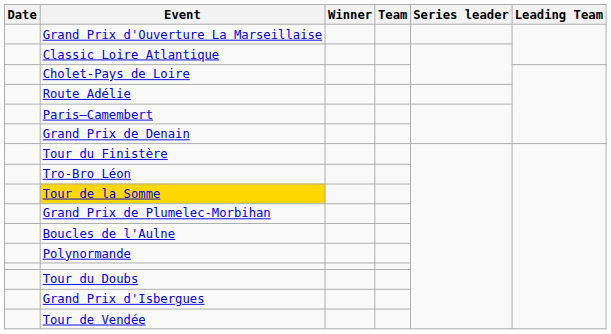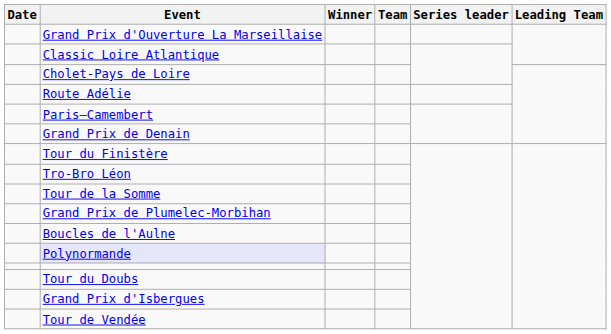(101, 194) gold background -> (101, 194) no background
(87, 253) no background -> (87, 253) lavender background
